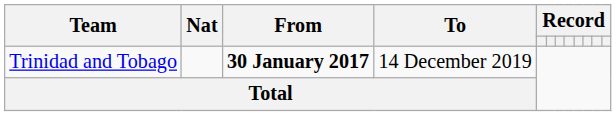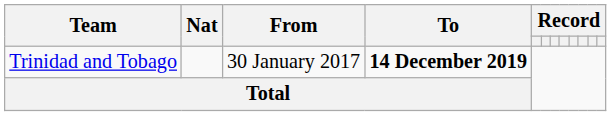(298, 61) bold -> (294, 61) normal
(455, 61) normal -> (448, 61) bold
